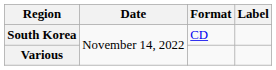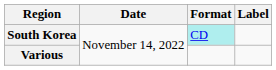(199, 34) no background -> (199, 34) paleturquoise background
